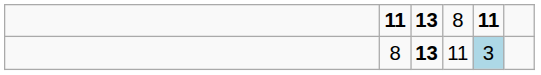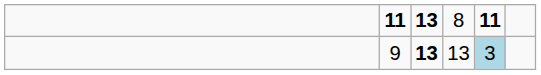(395, 52) 8 -> (395, 52) 9
(458, 52) 11 -> (459, 52) 13
